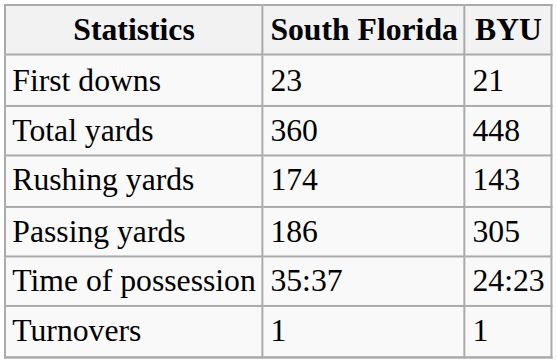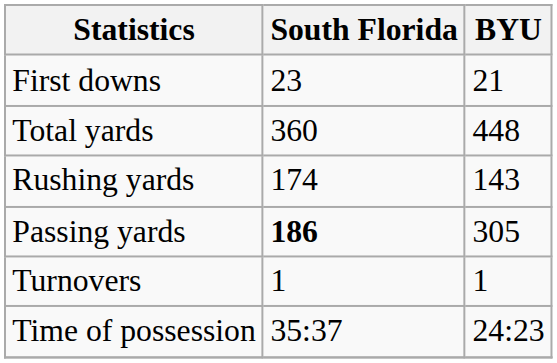(294, 230) normal -> (294, 230) bold
rows swapped: (77, 331) <-> (134, 280)
